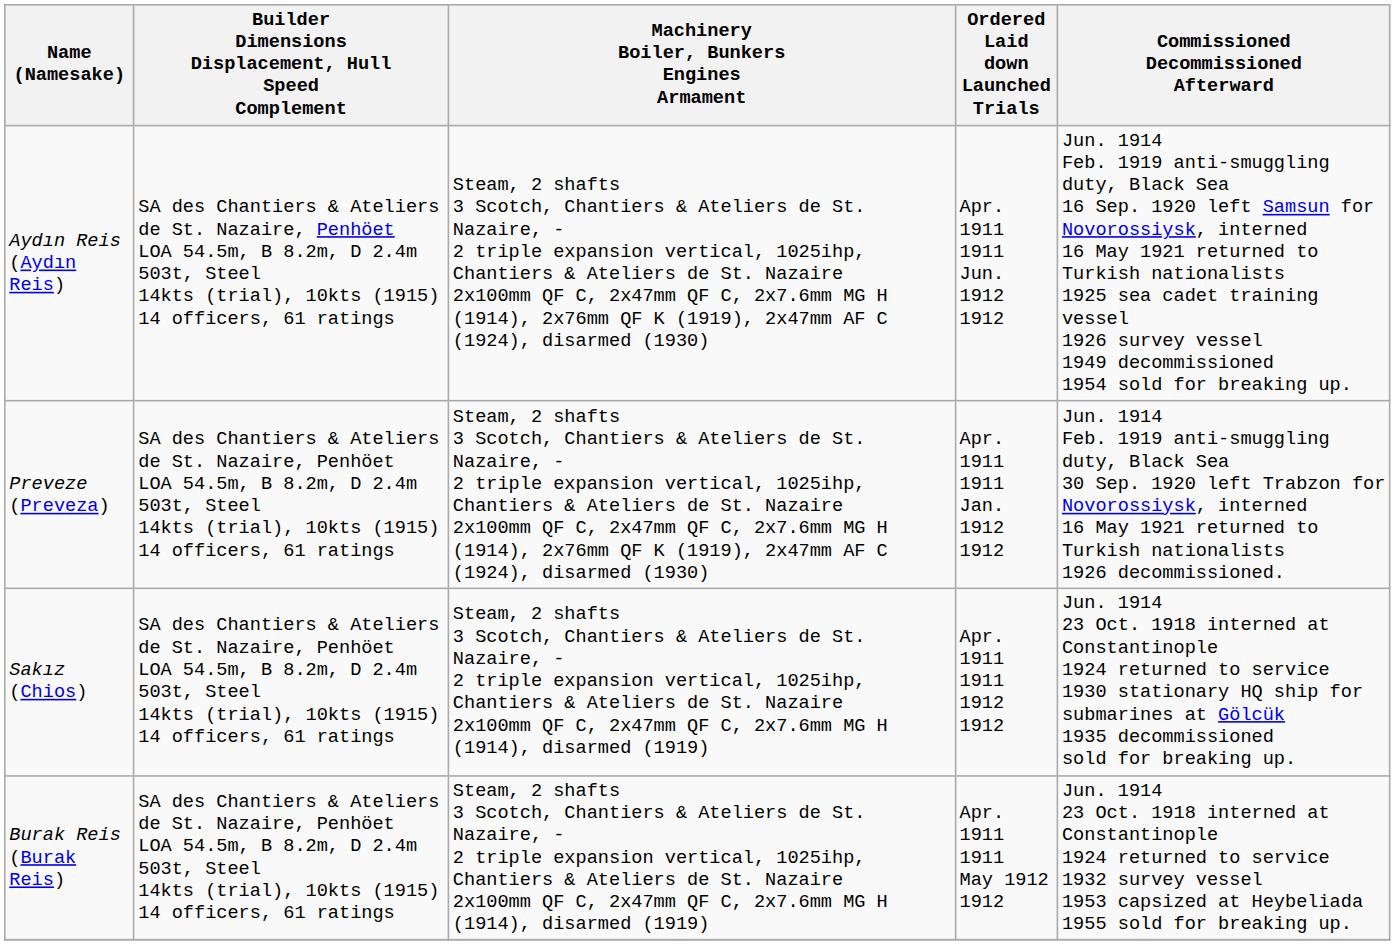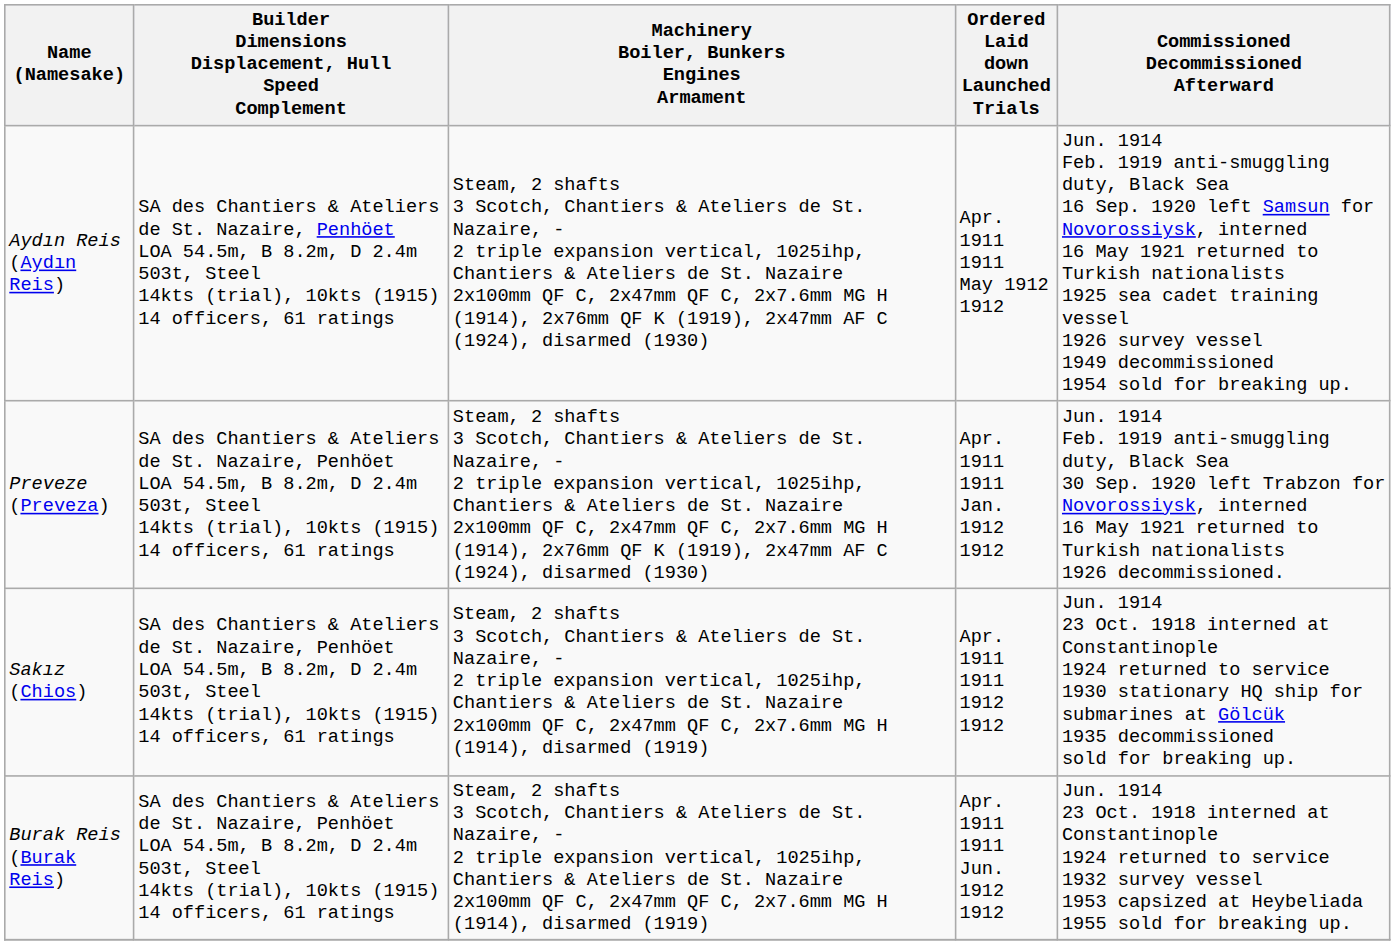(982, 263) Apr. 1911 1911 Jun. 1912 1912 -> (1004, 263) Apr. 1911 1911 May 1912 1912
(1004, 857) Apr. 1911 1911 May 1912 1912 -> (982, 857) Apr. 1911 1911 Jun. 1912 1912
